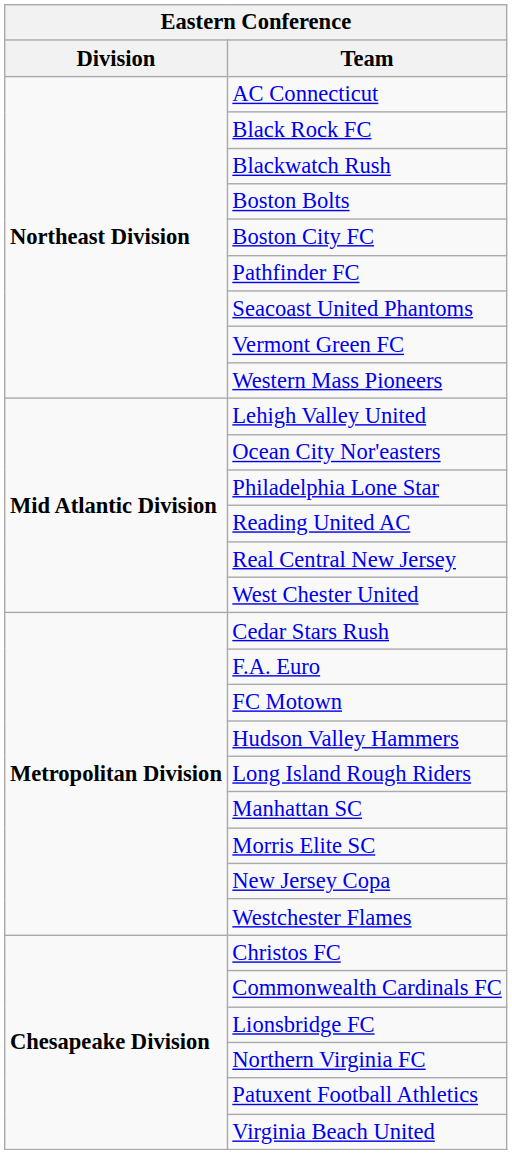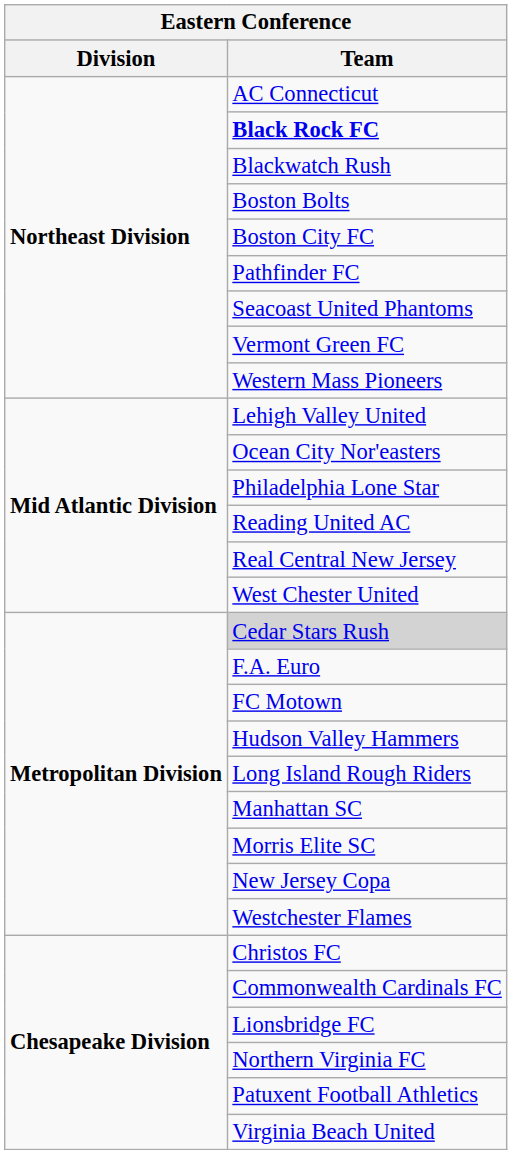(302, 129) normal -> (306, 129) bold
(311, 630) no background -> (311, 630) lightgrey background
